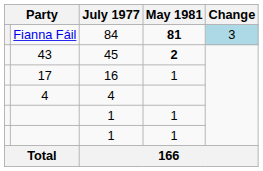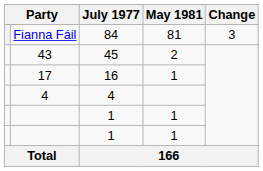(174, 35) bold -> (174, 35) normal
(232, 35) lightblue background -> (232, 35) no background
(174, 55) bold -> (174, 55) normal
